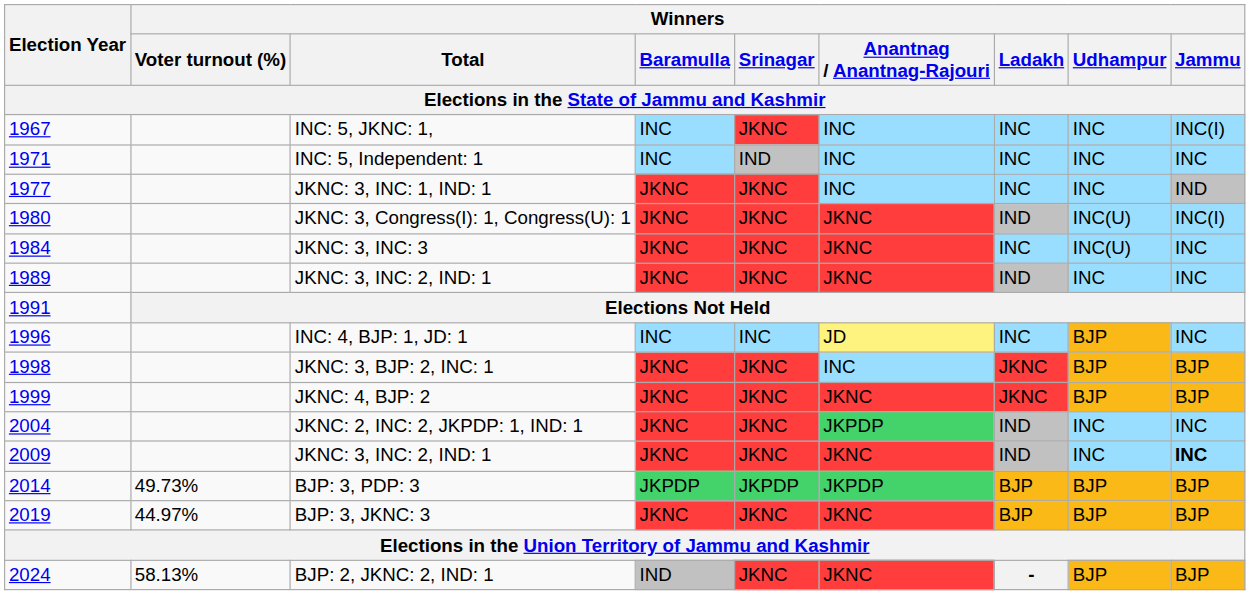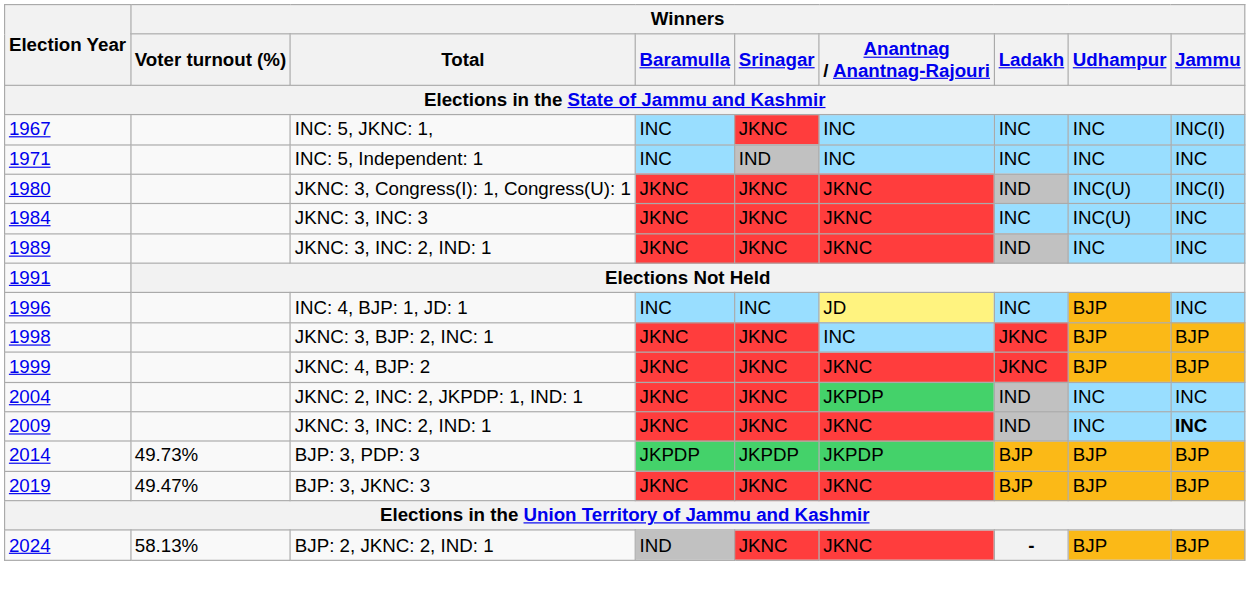- row: (30, 188)
(167, 515) 44.97% -> (167, 485) 49.47%
